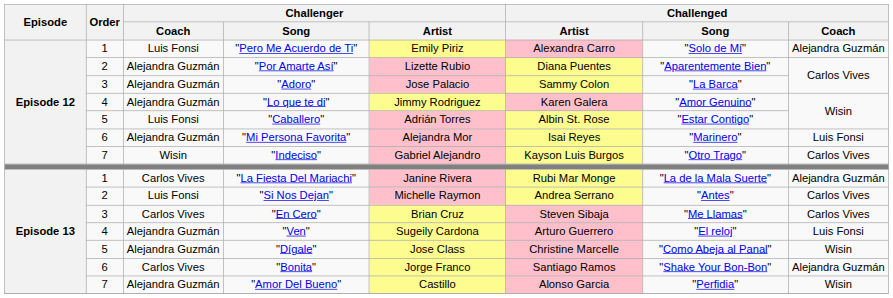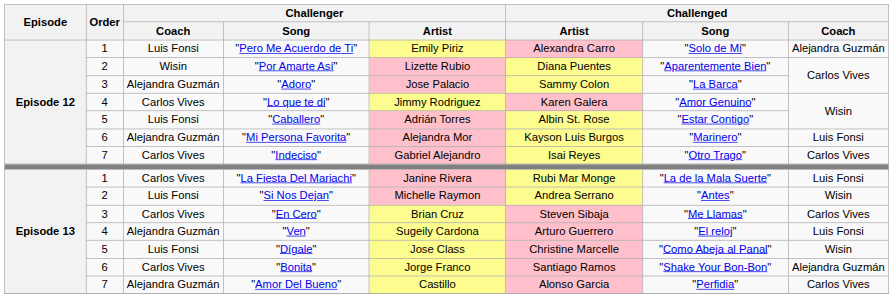(173, 66) Alejandra Guzmán -> (173, 66) Wisin
(173, 102) Alejandra Guzmán -> (173, 102) Carlos Vives
(574, 137) Isai Reyes -> (574, 137) Kayson Luis Burgos
(173, 155) Wisin -> (173, 155) Carlos Vives
(574, 155) Kayson Luis Burgos -> (574, 155) Isai Reyes
(838, 178) Alejandra Guzmán -> (838, 178) Luis Fonsi
(838, 196) Carlos Vives -> (838, 196) Wisin
(173, 249) Alejandra Guzmán -> (173, 249) Luis Fonsi
(838, 284) Wisin -> (838, 284) Carlos Vives
